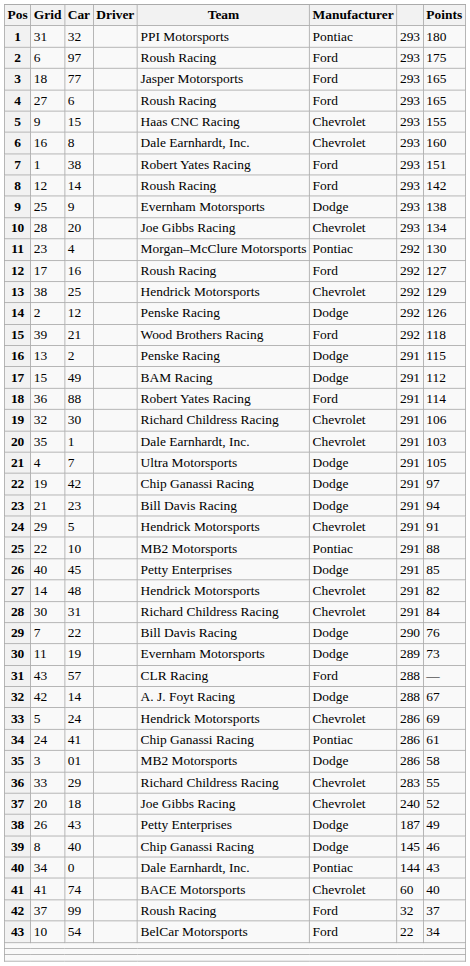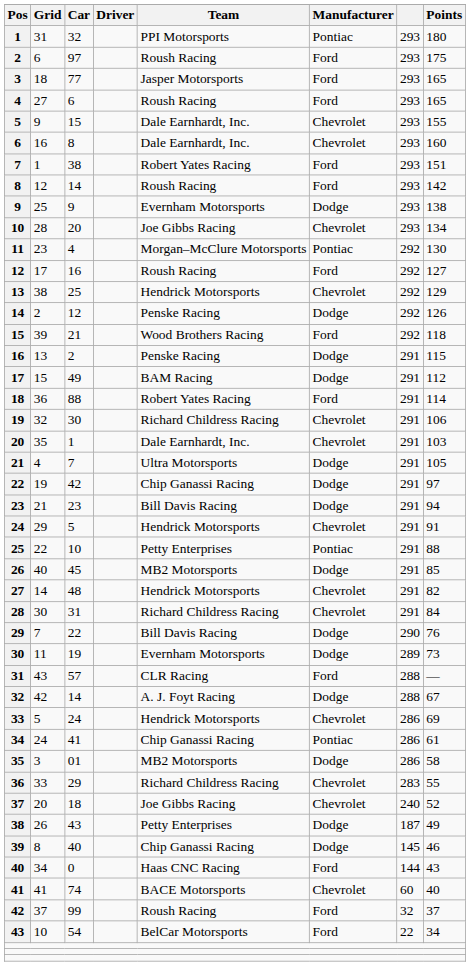(190, 121) Haas CNC Racing -> (195, 121) Dale Earnhardt, Inc.
(189, 548) MB2 Motorsports -> (186, 548) Petty Enterprises
(186, 569) Petty Enterprises -> (189, 569) MB2 Motorsports
(195, 867) Dale Earnhardt, Inc. -> (190, 867) Haas CNC Racing
(333, 867) Pontiac -> (325, 867) Ford
